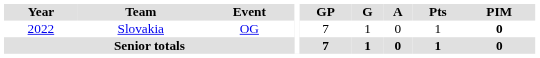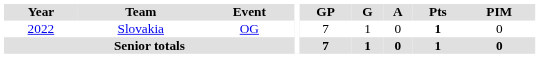(438, 28) normal -> (438, 28) bold
(499, 28) bold -> (499, 28) normal
